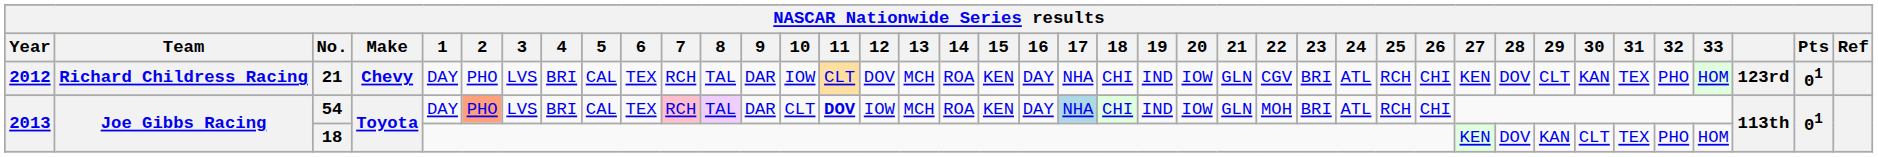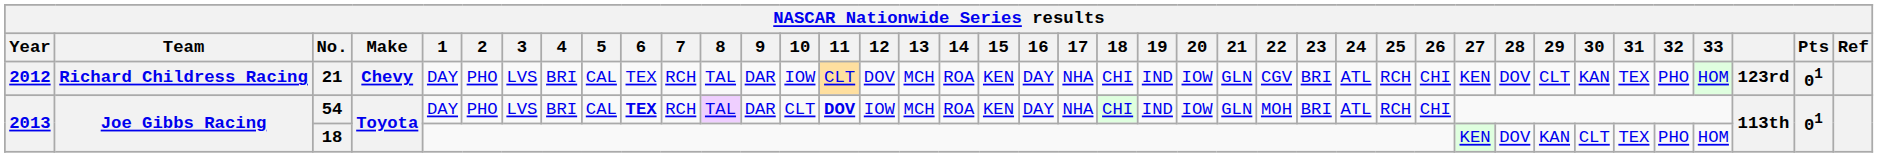(482, 109) lightsalmon background -> (482, 109) no background
(641, 109) normal -> (641, 109) bold
(681, 109) pink background -> (681, 109) no background
(1078, 109) lightblue background -> (1078, 109) no background
